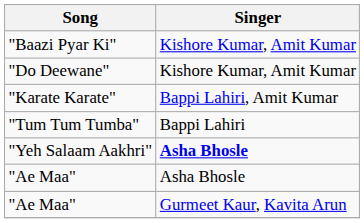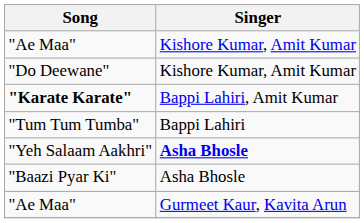(62, 44) "Baazi Pyar Ki" -> (42, 44) "Ae Maa"
(62, 97) normal -> (70, 97) bold
(42, 177) "Ae Maa" -> (62, 177) "Baazi Pyar Ki"
